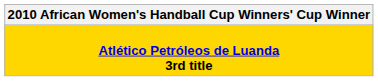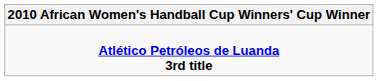(189, 57) gold background -> (189, 57) no background
